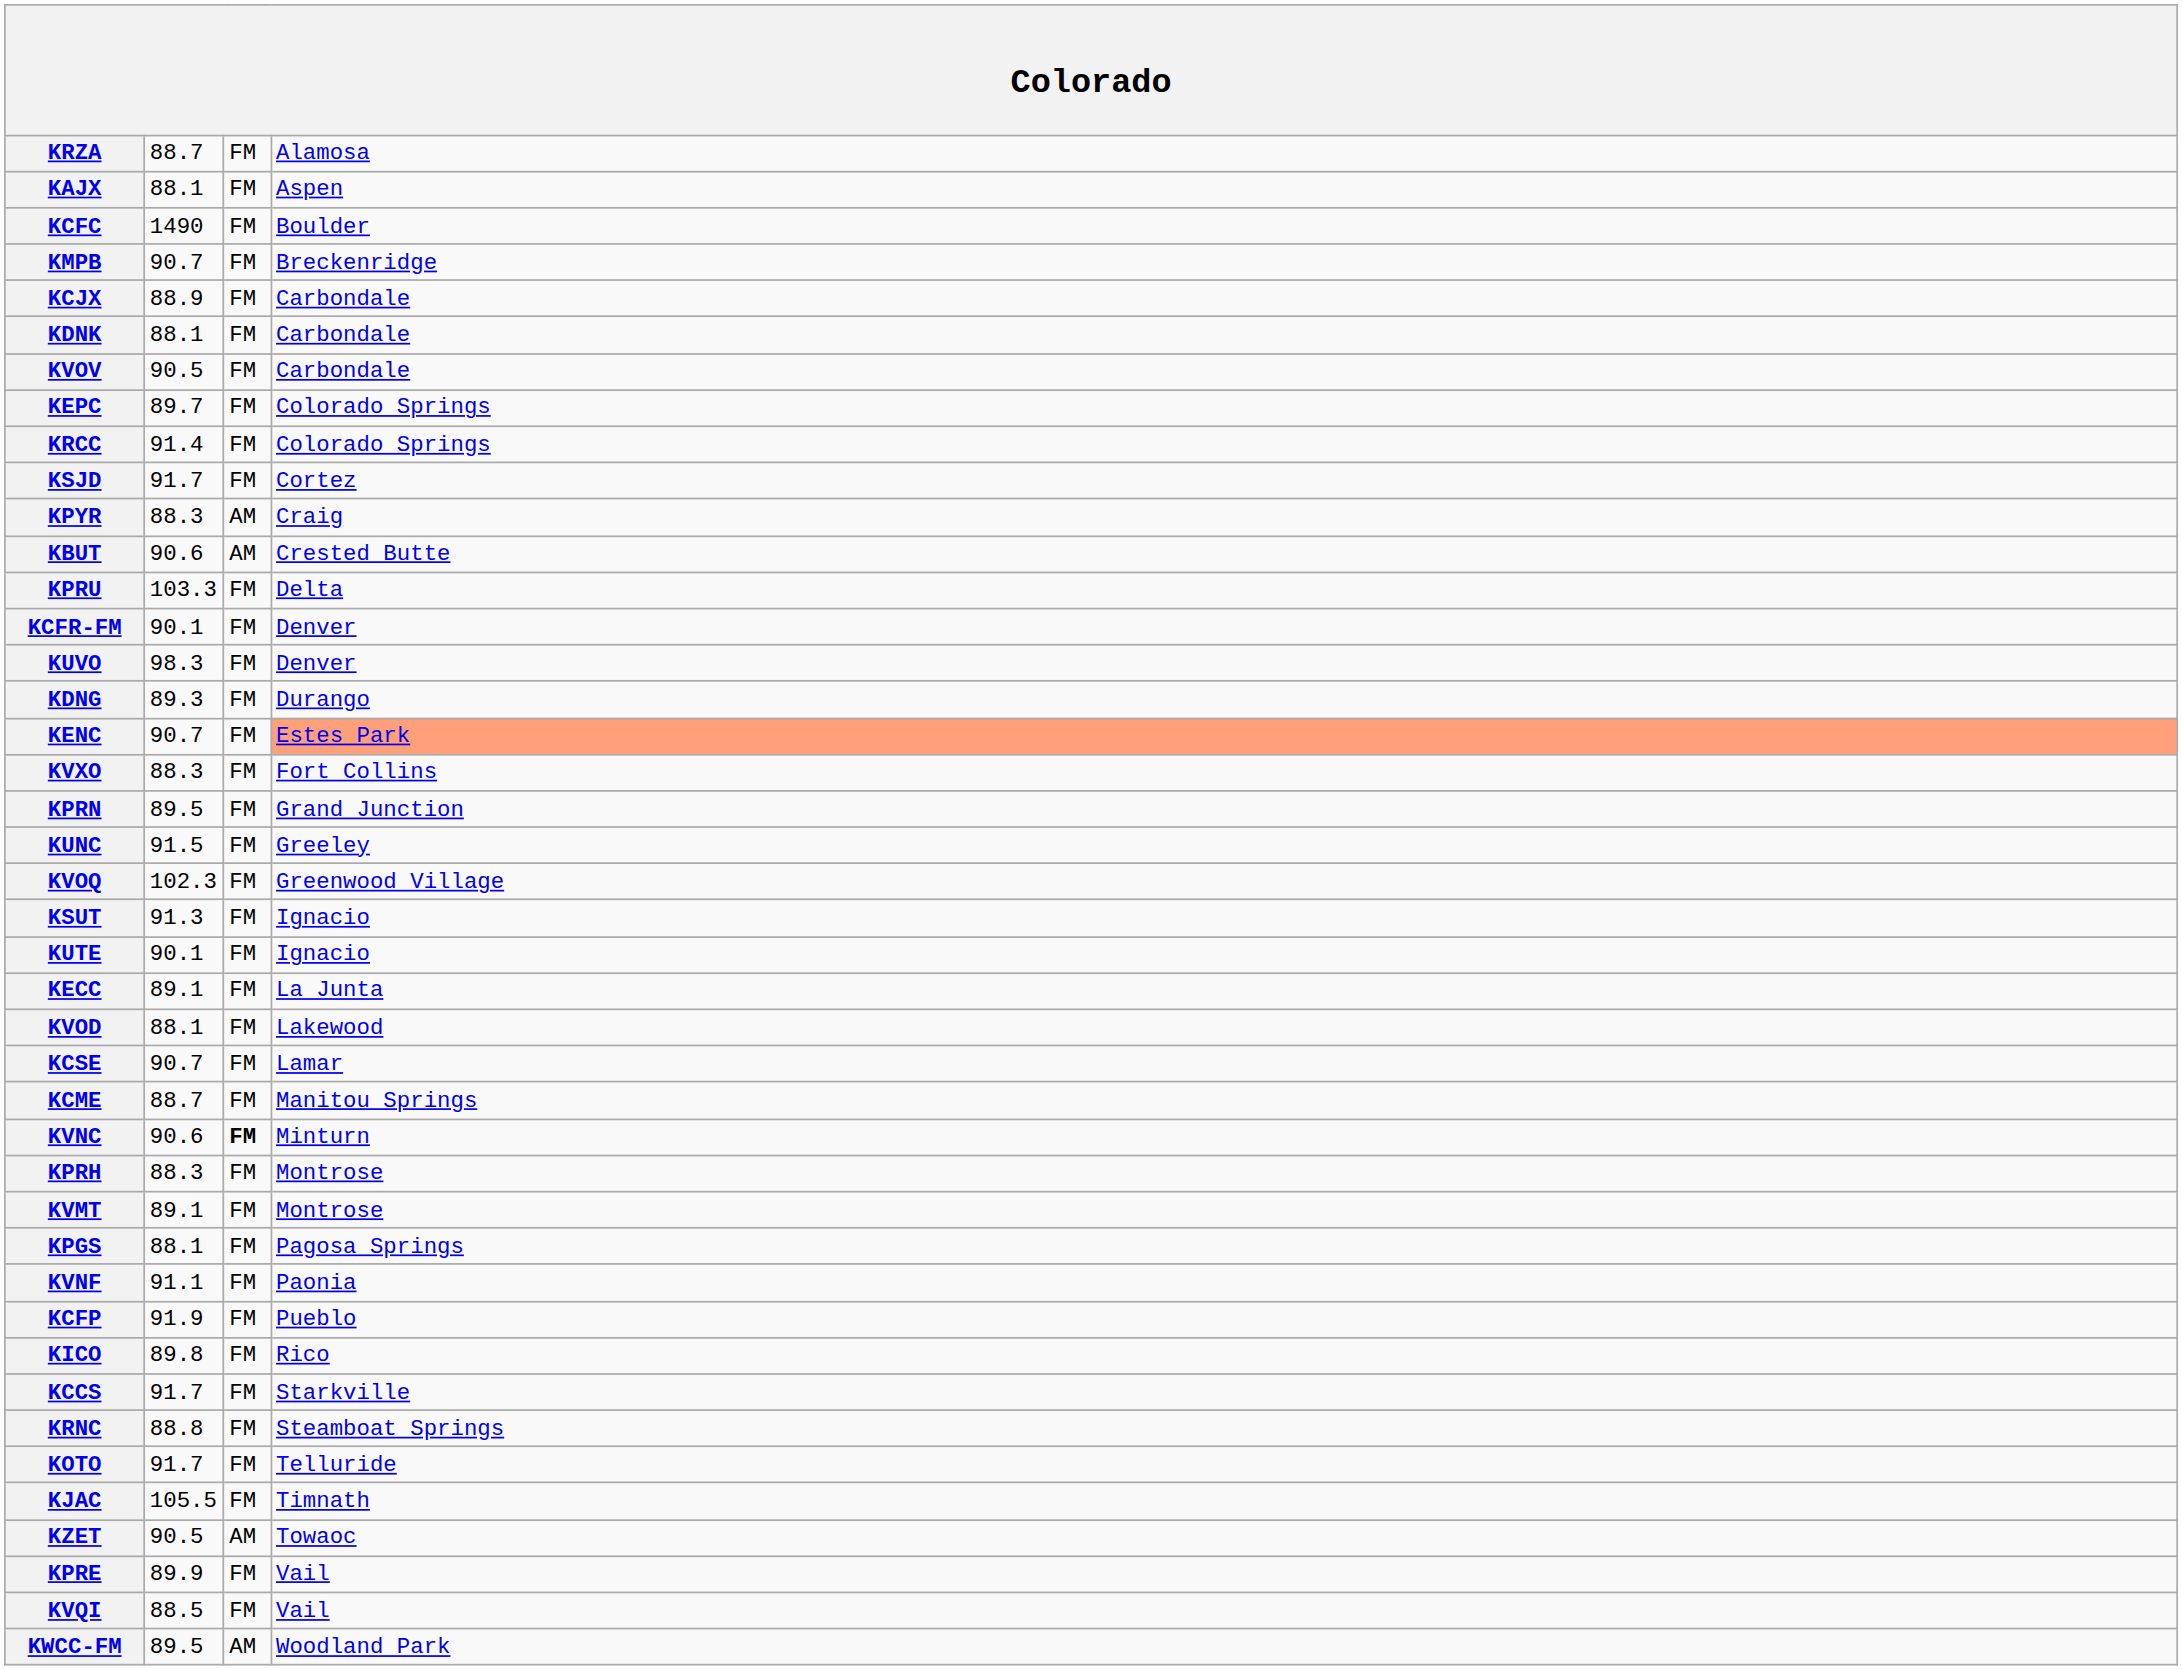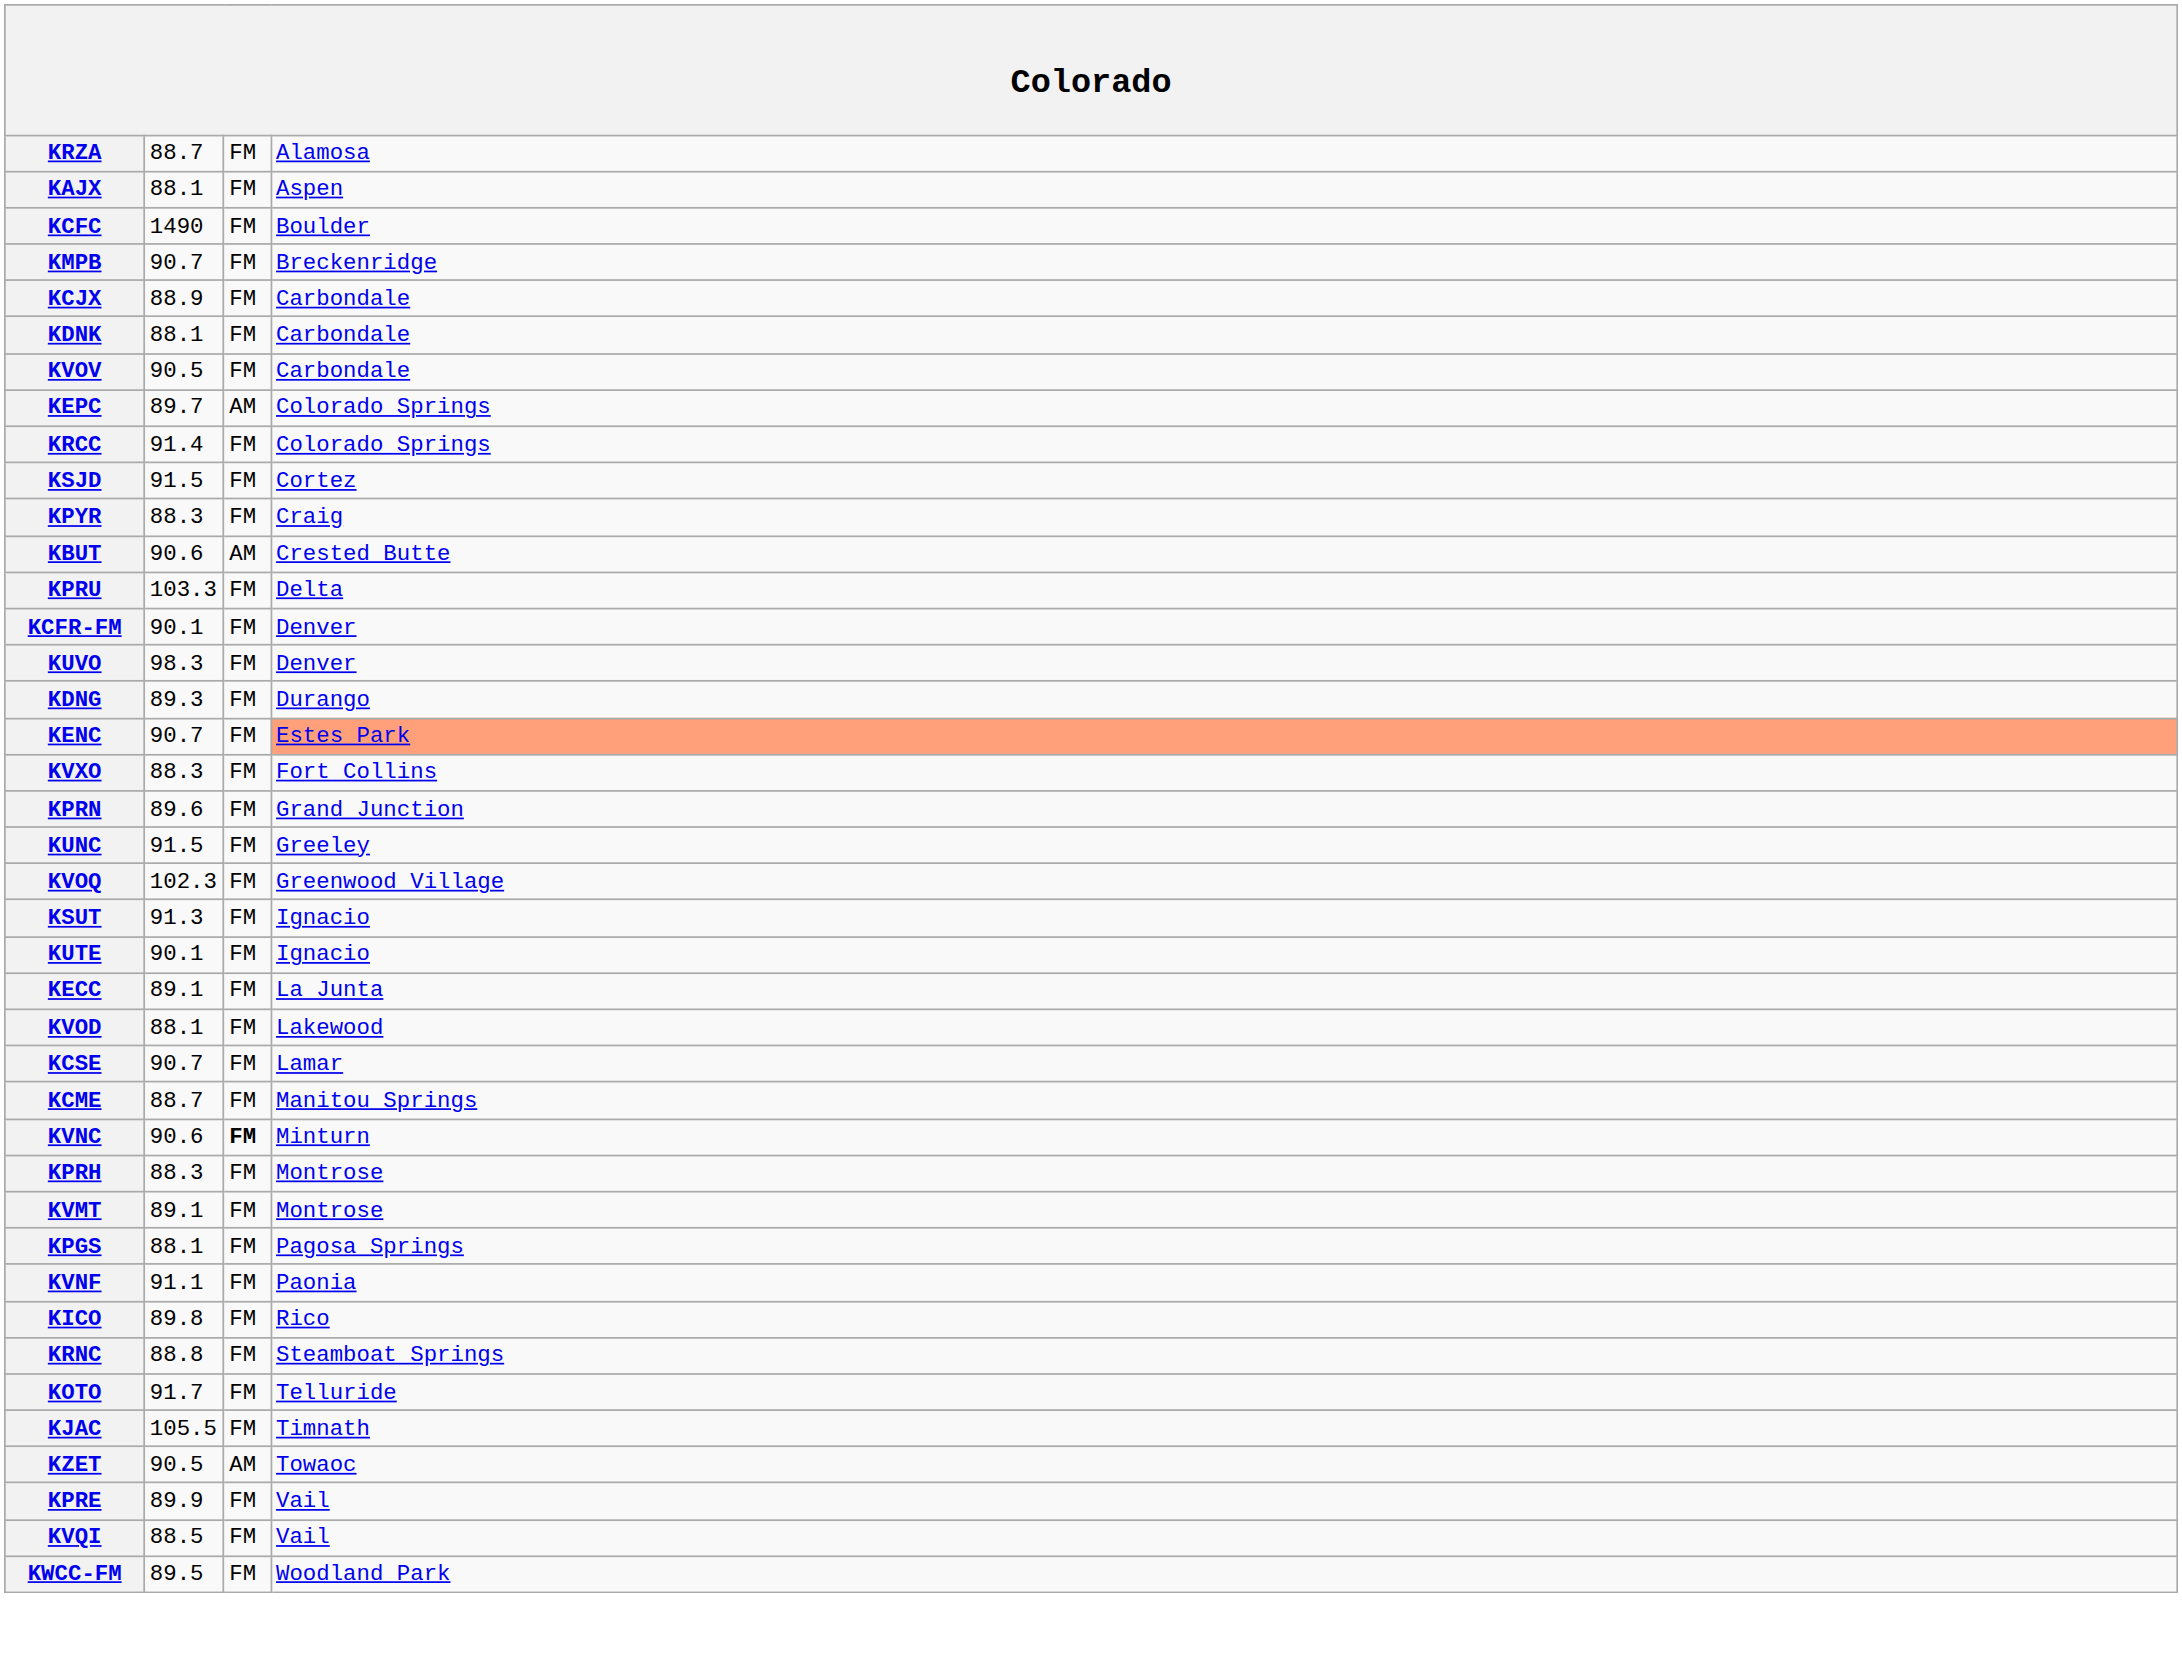(243, 408) FM -> (243, 408) AM
(177, 481) 91.7 -> (177, 481) 91.5
(243, 517) AM -> (243, 517) FM
(177, 809) 89.5 -> (177, 809) 89.6
- row: (75, 1319)
- row: (75, 1392)
(243, 1647) AM -> (243, 1574) FM
